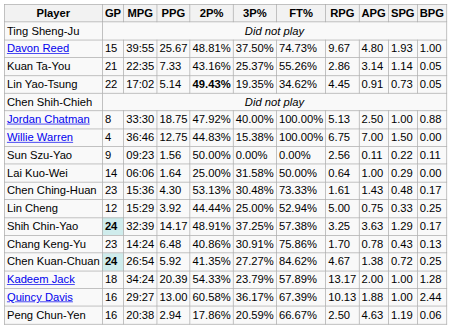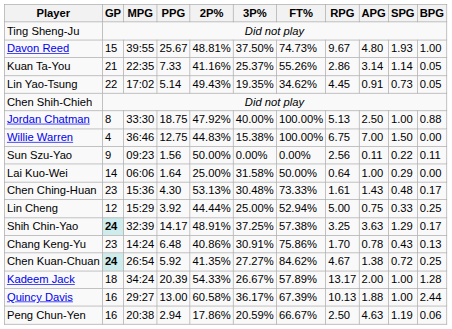(212, 66) 43.16% -> (212, 66) 41.16%
(212, 84) bold -> (212, 84) normal
(255, 279) 23.79% -> (255, 279) 26.67%
